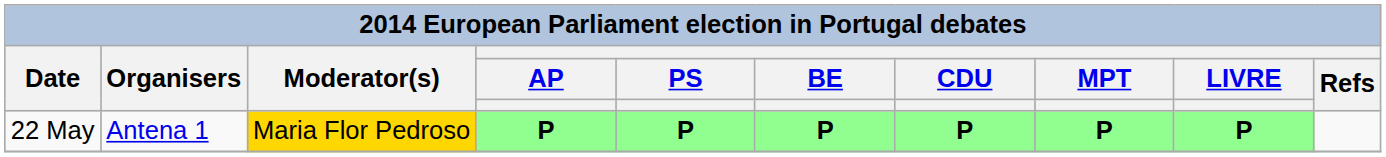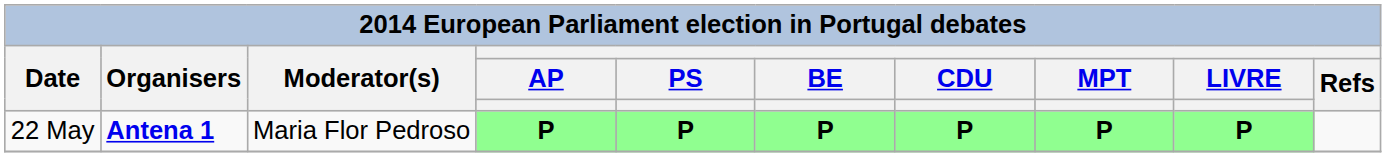(157, 130) normal -> (160, 130) bold
(362, 130) gold background -> (362, 130) no background
